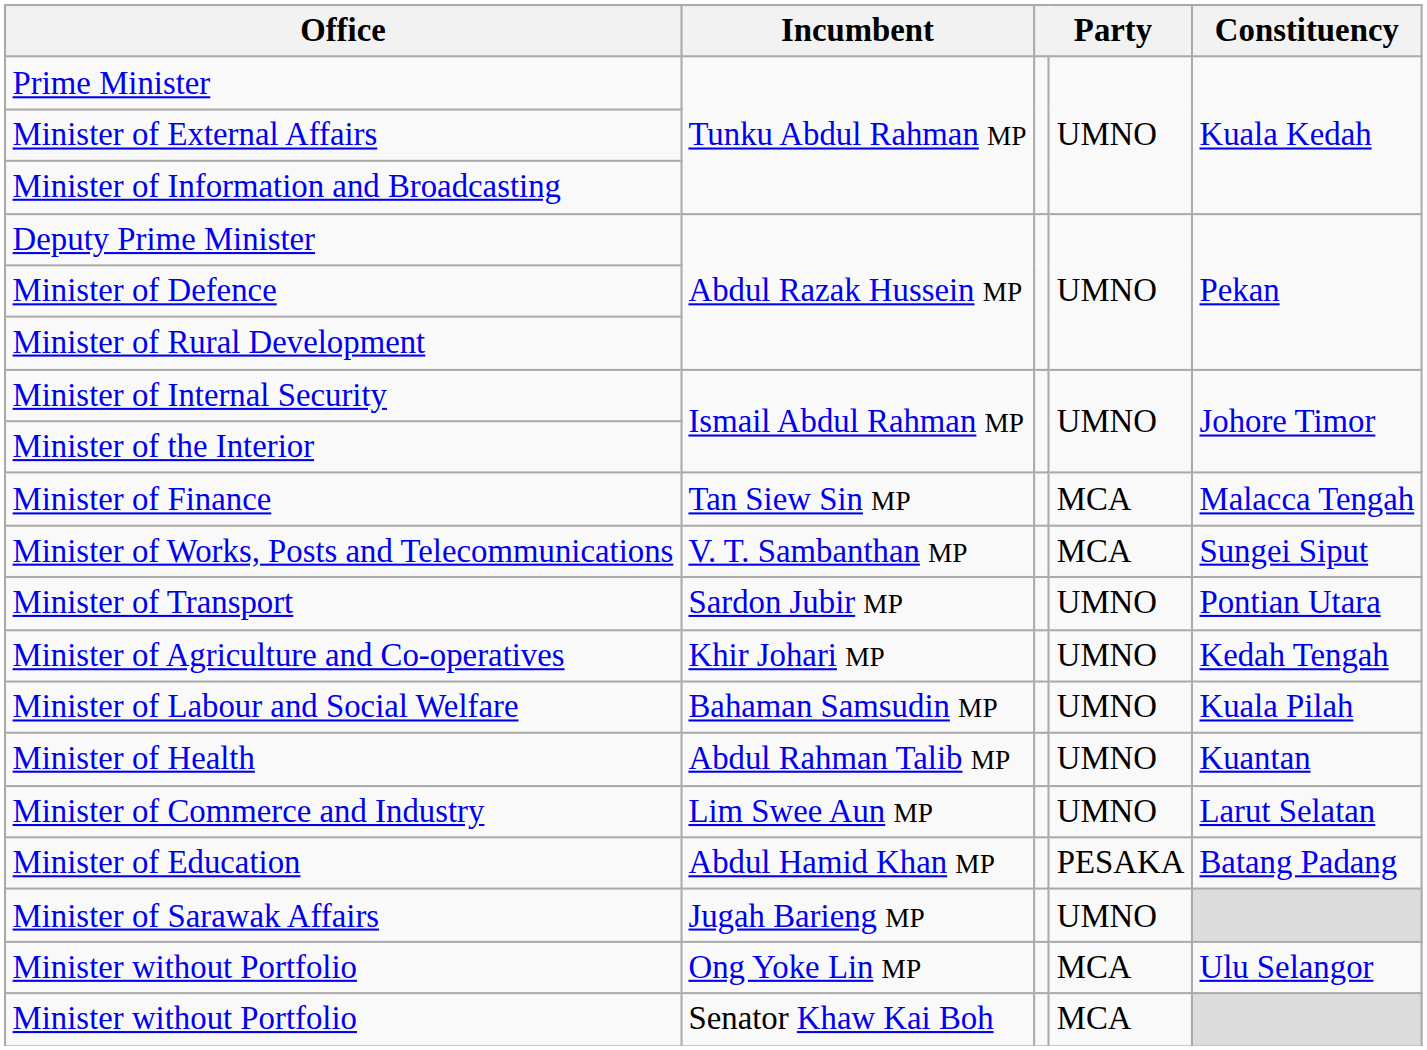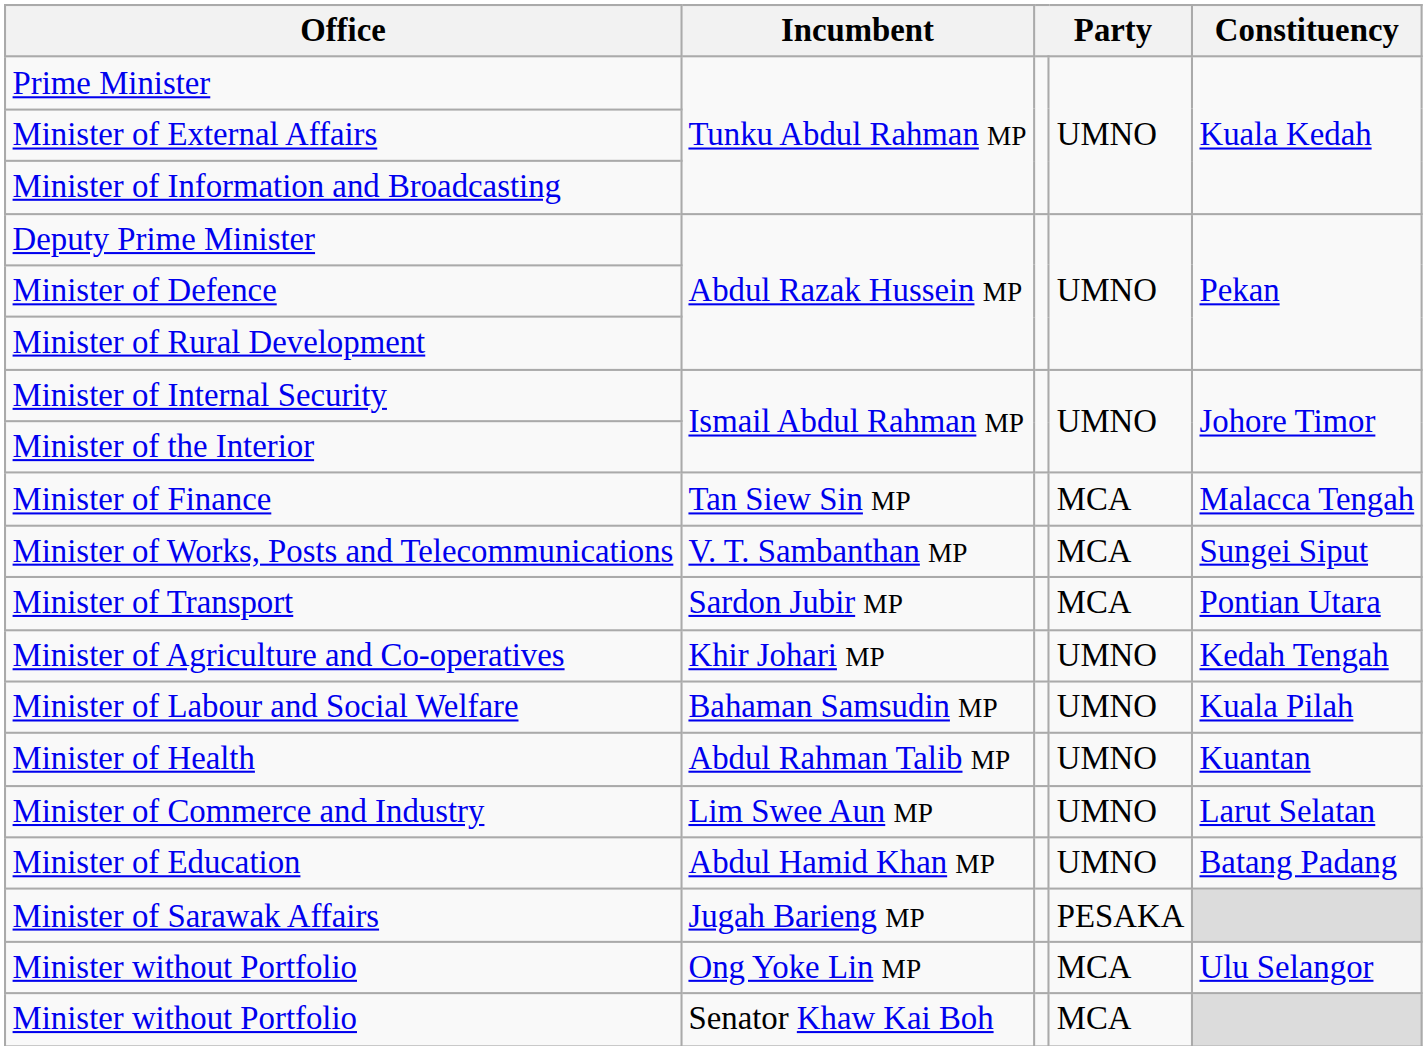(1107, 602) UMNO -> (1094, 602) MCA
(1121, 862) PESAKA -> (1107, 862) UMNO
(1107, 914) UMNO -> (1121, 914) PESAKA
